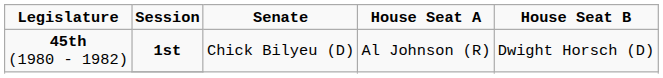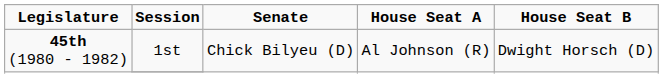(167, 51) bold -> (167, 51) normal
